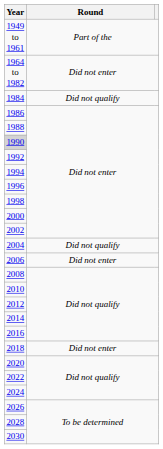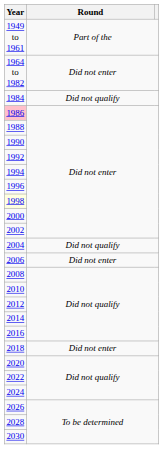(15, 113) no background -> (15, 113) pink background
(15, 142) lightgrey background -> (15, 142) no background
(15, 201) no background -> (15, 201) lightyellow background
